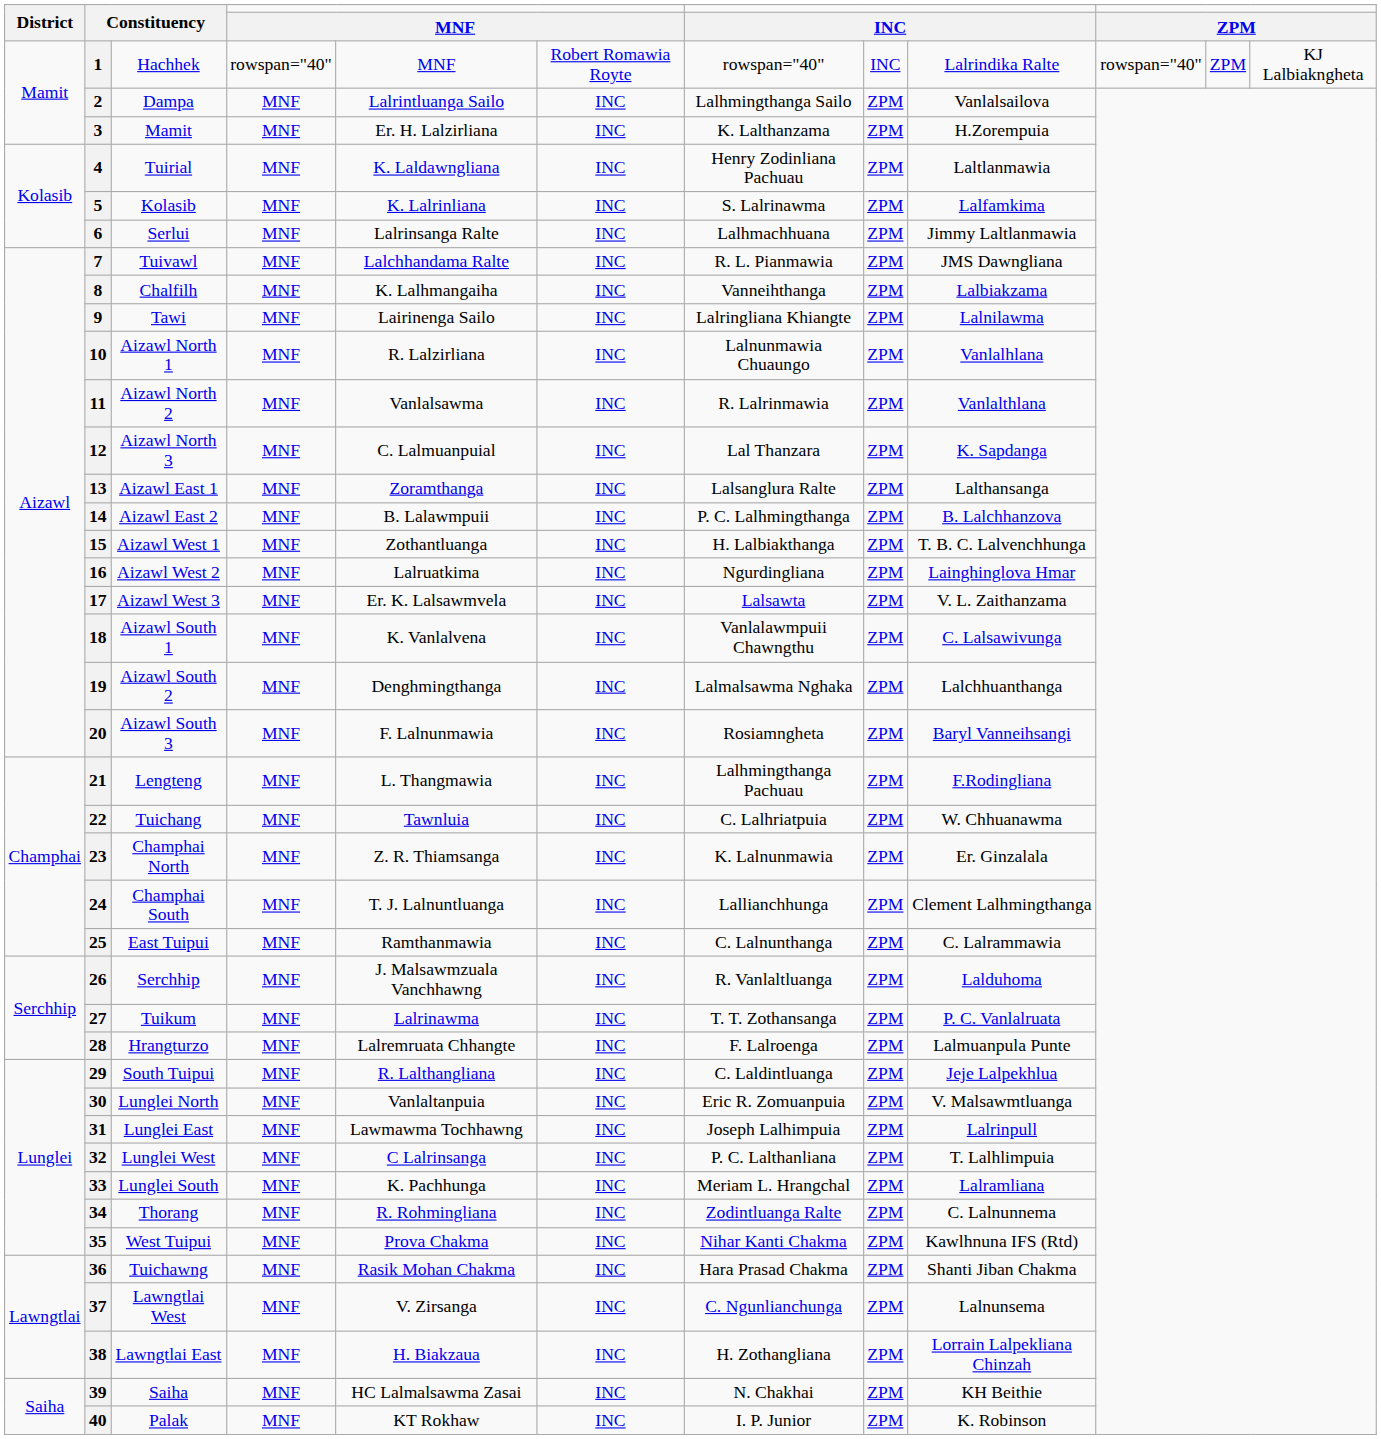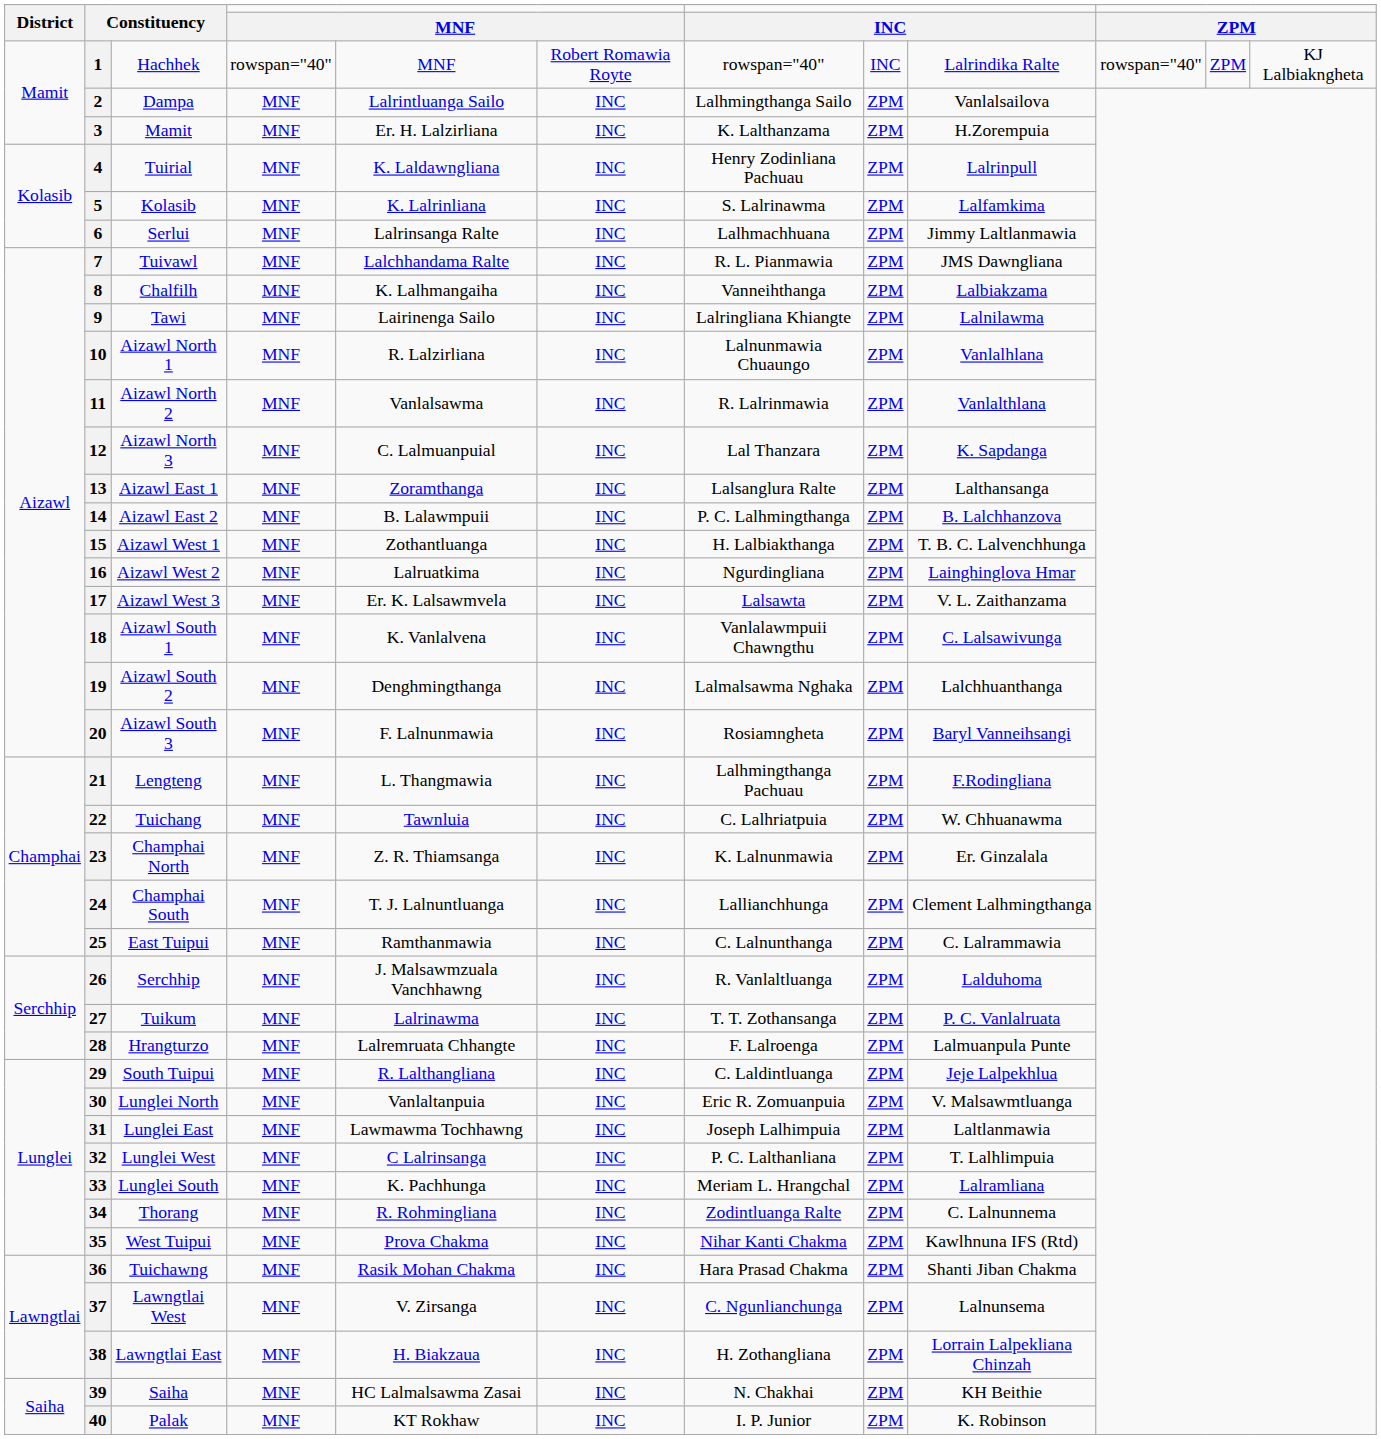(1002, 167) Laltlanmawia -> (1002, 167) Lalrinpull
(1002, 1129) Lalrinpull -> (1002, 1129) Laltlanmawia
